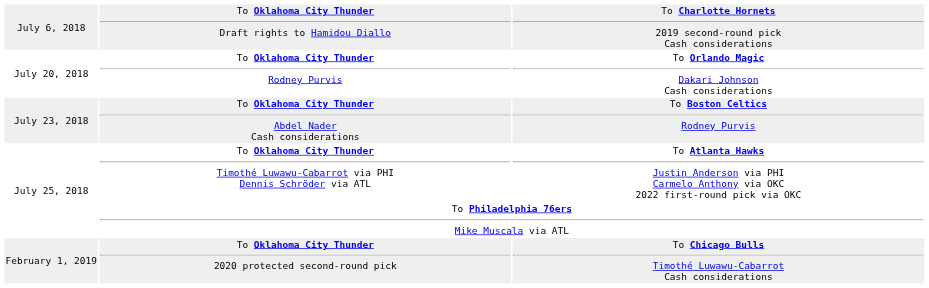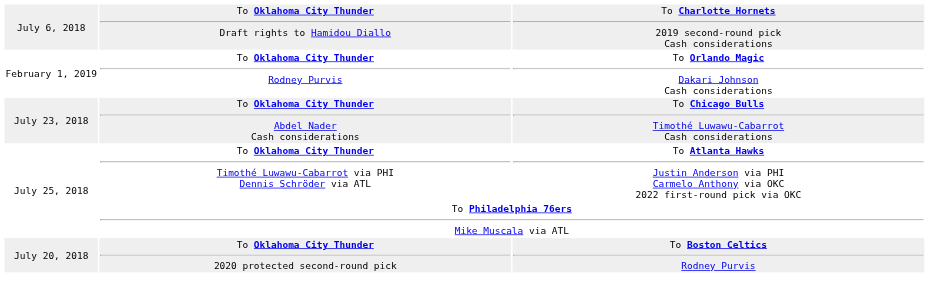(51, 74) July 20, 2018 -> (51, 74) February 1, 2019
(718, 115) To Boston Celtics Rodney Purvis -> (718, 121) To Chicago Bulls Timothé Luwawu-Cabarrot Cash considerations
(51, 261) February 1, 2019 -> (51, 255) July 20, 2018
(718, 261) To Chicago Bulls Timothé Luwawu-Cabarrot Cash considerations -> (718, 255) To Boston Celtics Rodney Purvis
